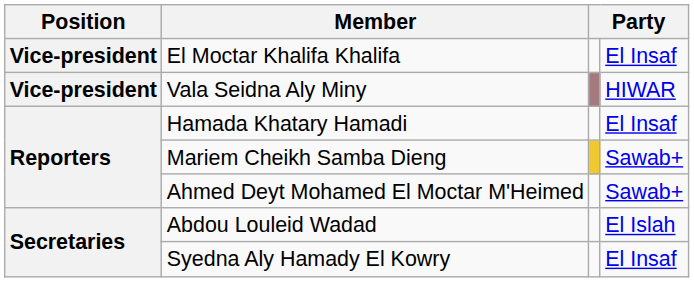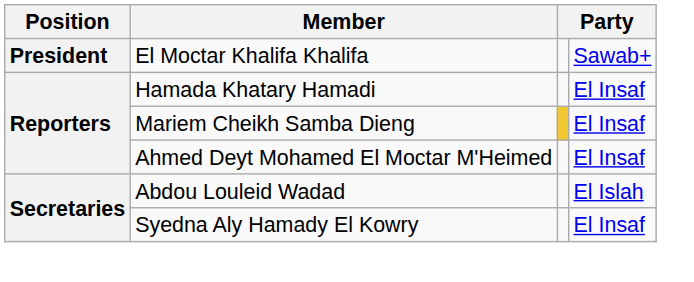(83, 56) Vice-president -> (58, 56) President
(641, 56) El Insaf -> (613, 56) Sawab+
- row: (267, 90)
(644, 158) Sawab+ -> (609, 124) El Insaf
(644, 191) Sawab+ -> (609, 158) El Insaf
